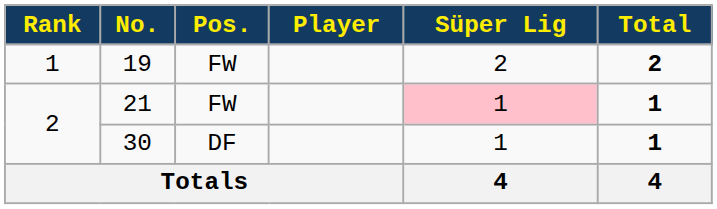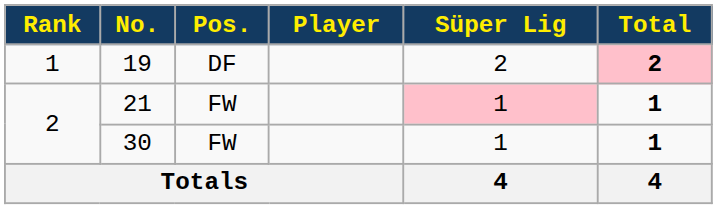(222, 64) FW -> (222, 64) DF
(655, 64) no background -> (655, 64) pink background
(222, 144) DF -> (222, 144) FW
